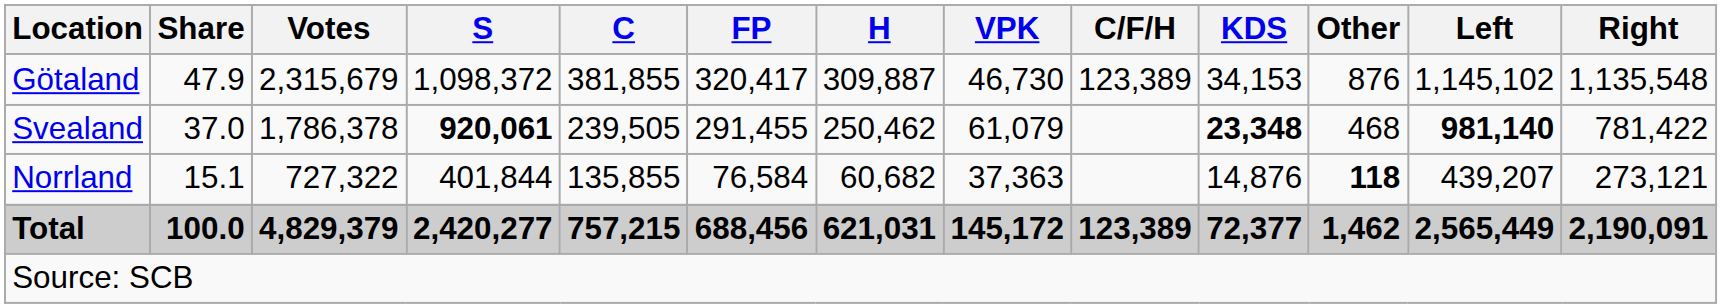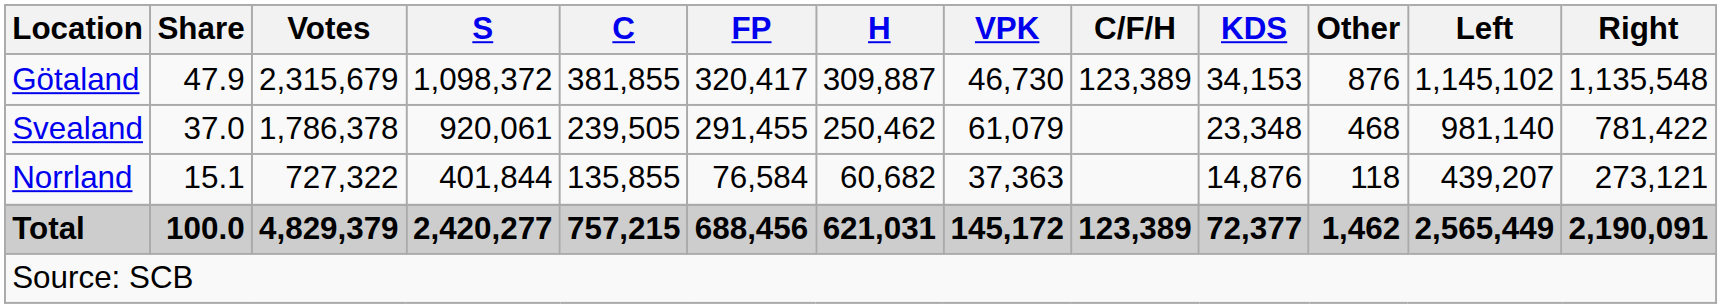(496, 128) bold -> (496, 128) normal
(1254, 128) bold -> (1254, 128) normal
(1497, 128) bold -> (1497, 128) normal
(1375, 178) bold -> (1375, 178) normal
